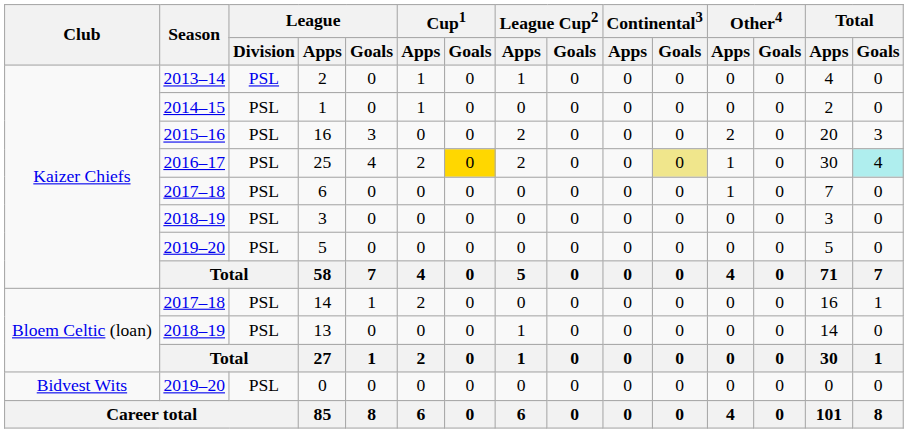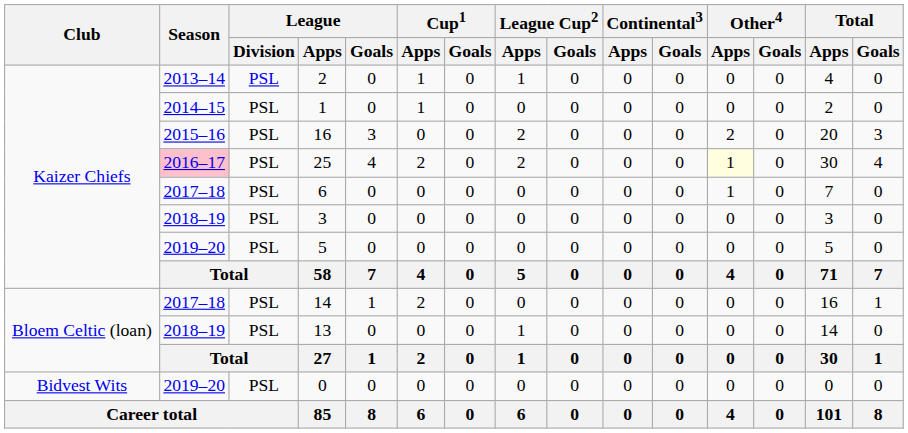(194, 162) no background -> (194, 162) pink background
(470, 162) gold background -> (470, 162) no background
(680, 162) khaki background -> (680, 162) no background
(731, 162) no background -> (731, 162) lightyellow background
(878, 162) paleturquoise background -> (878, 162) no background
